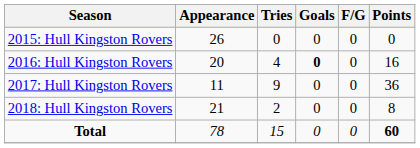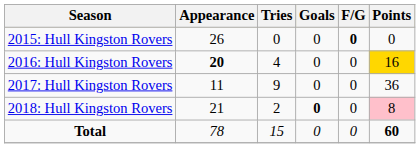(353, 39) normal -> (353, 39) bold
(217, 62) normal -> (217, 62) bold
(317, 62) bold -> (317, 62) normal
(392, 62) no background -> (392, 62) gold background
(317, 108) normal -> (317, 108) bold
(392, 108) no background -> (392, 108) pink background
